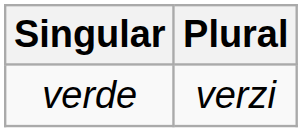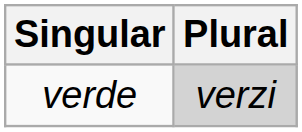(236, 94) no background -> (236, 94) lightgrey background
